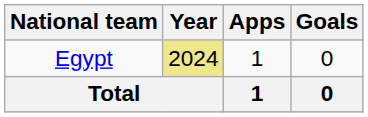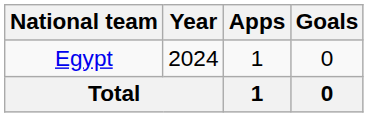(193, 58) khaki background -> (193, 58) no background
